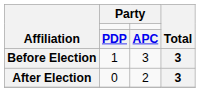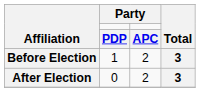(145, 58) 3 -> (145, 58) 2
